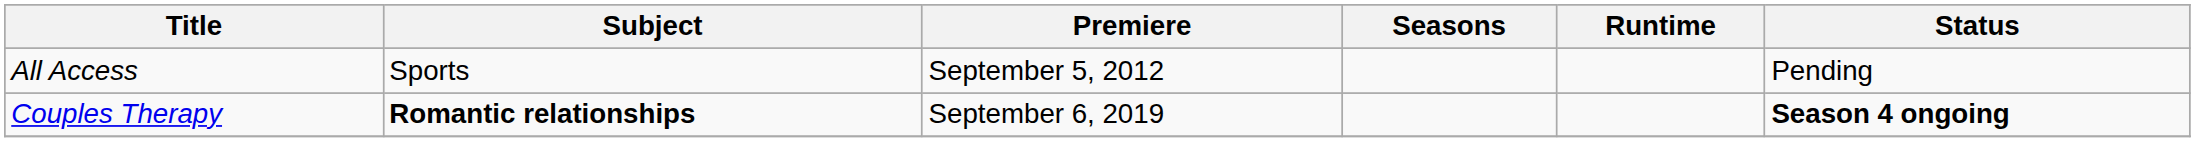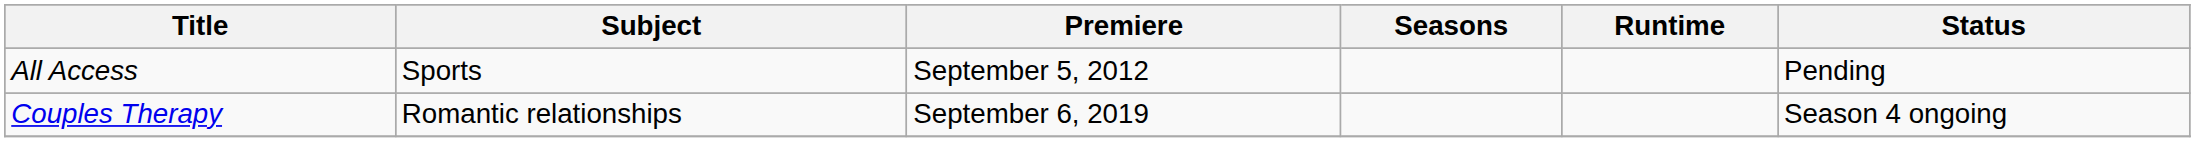(542, 114) bold -> (542, 114) normal
(1891, 114) bold -> (1896, 114) normal
